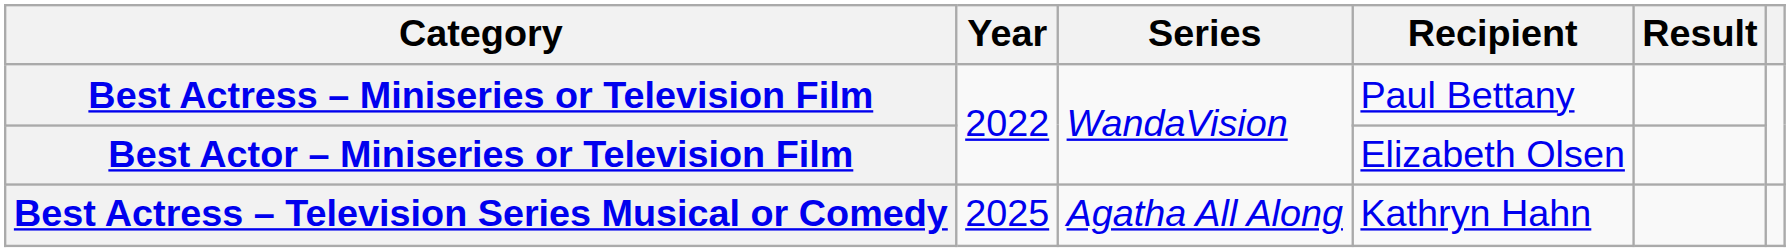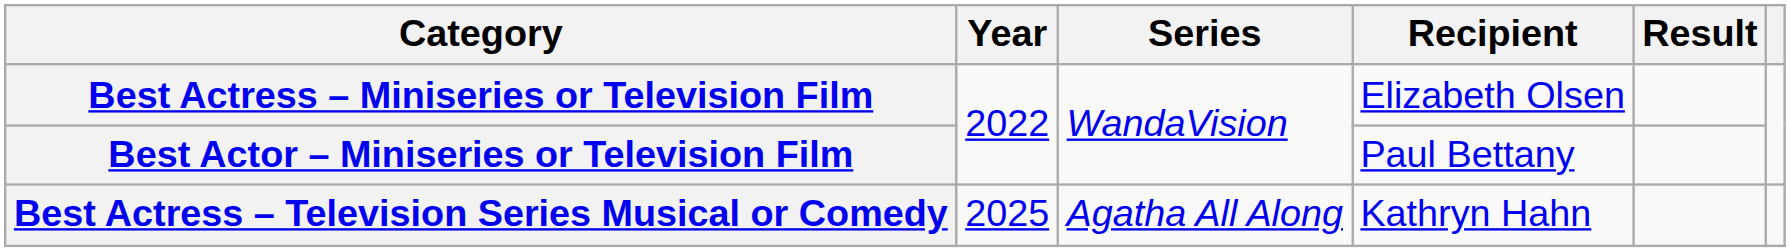(1467, 94) Paul Bettany -> (1493, 94) Elizabeth Olsen
(1493, 154) Elizabeth Olsen -> (1467, 154) Paul Bettany
